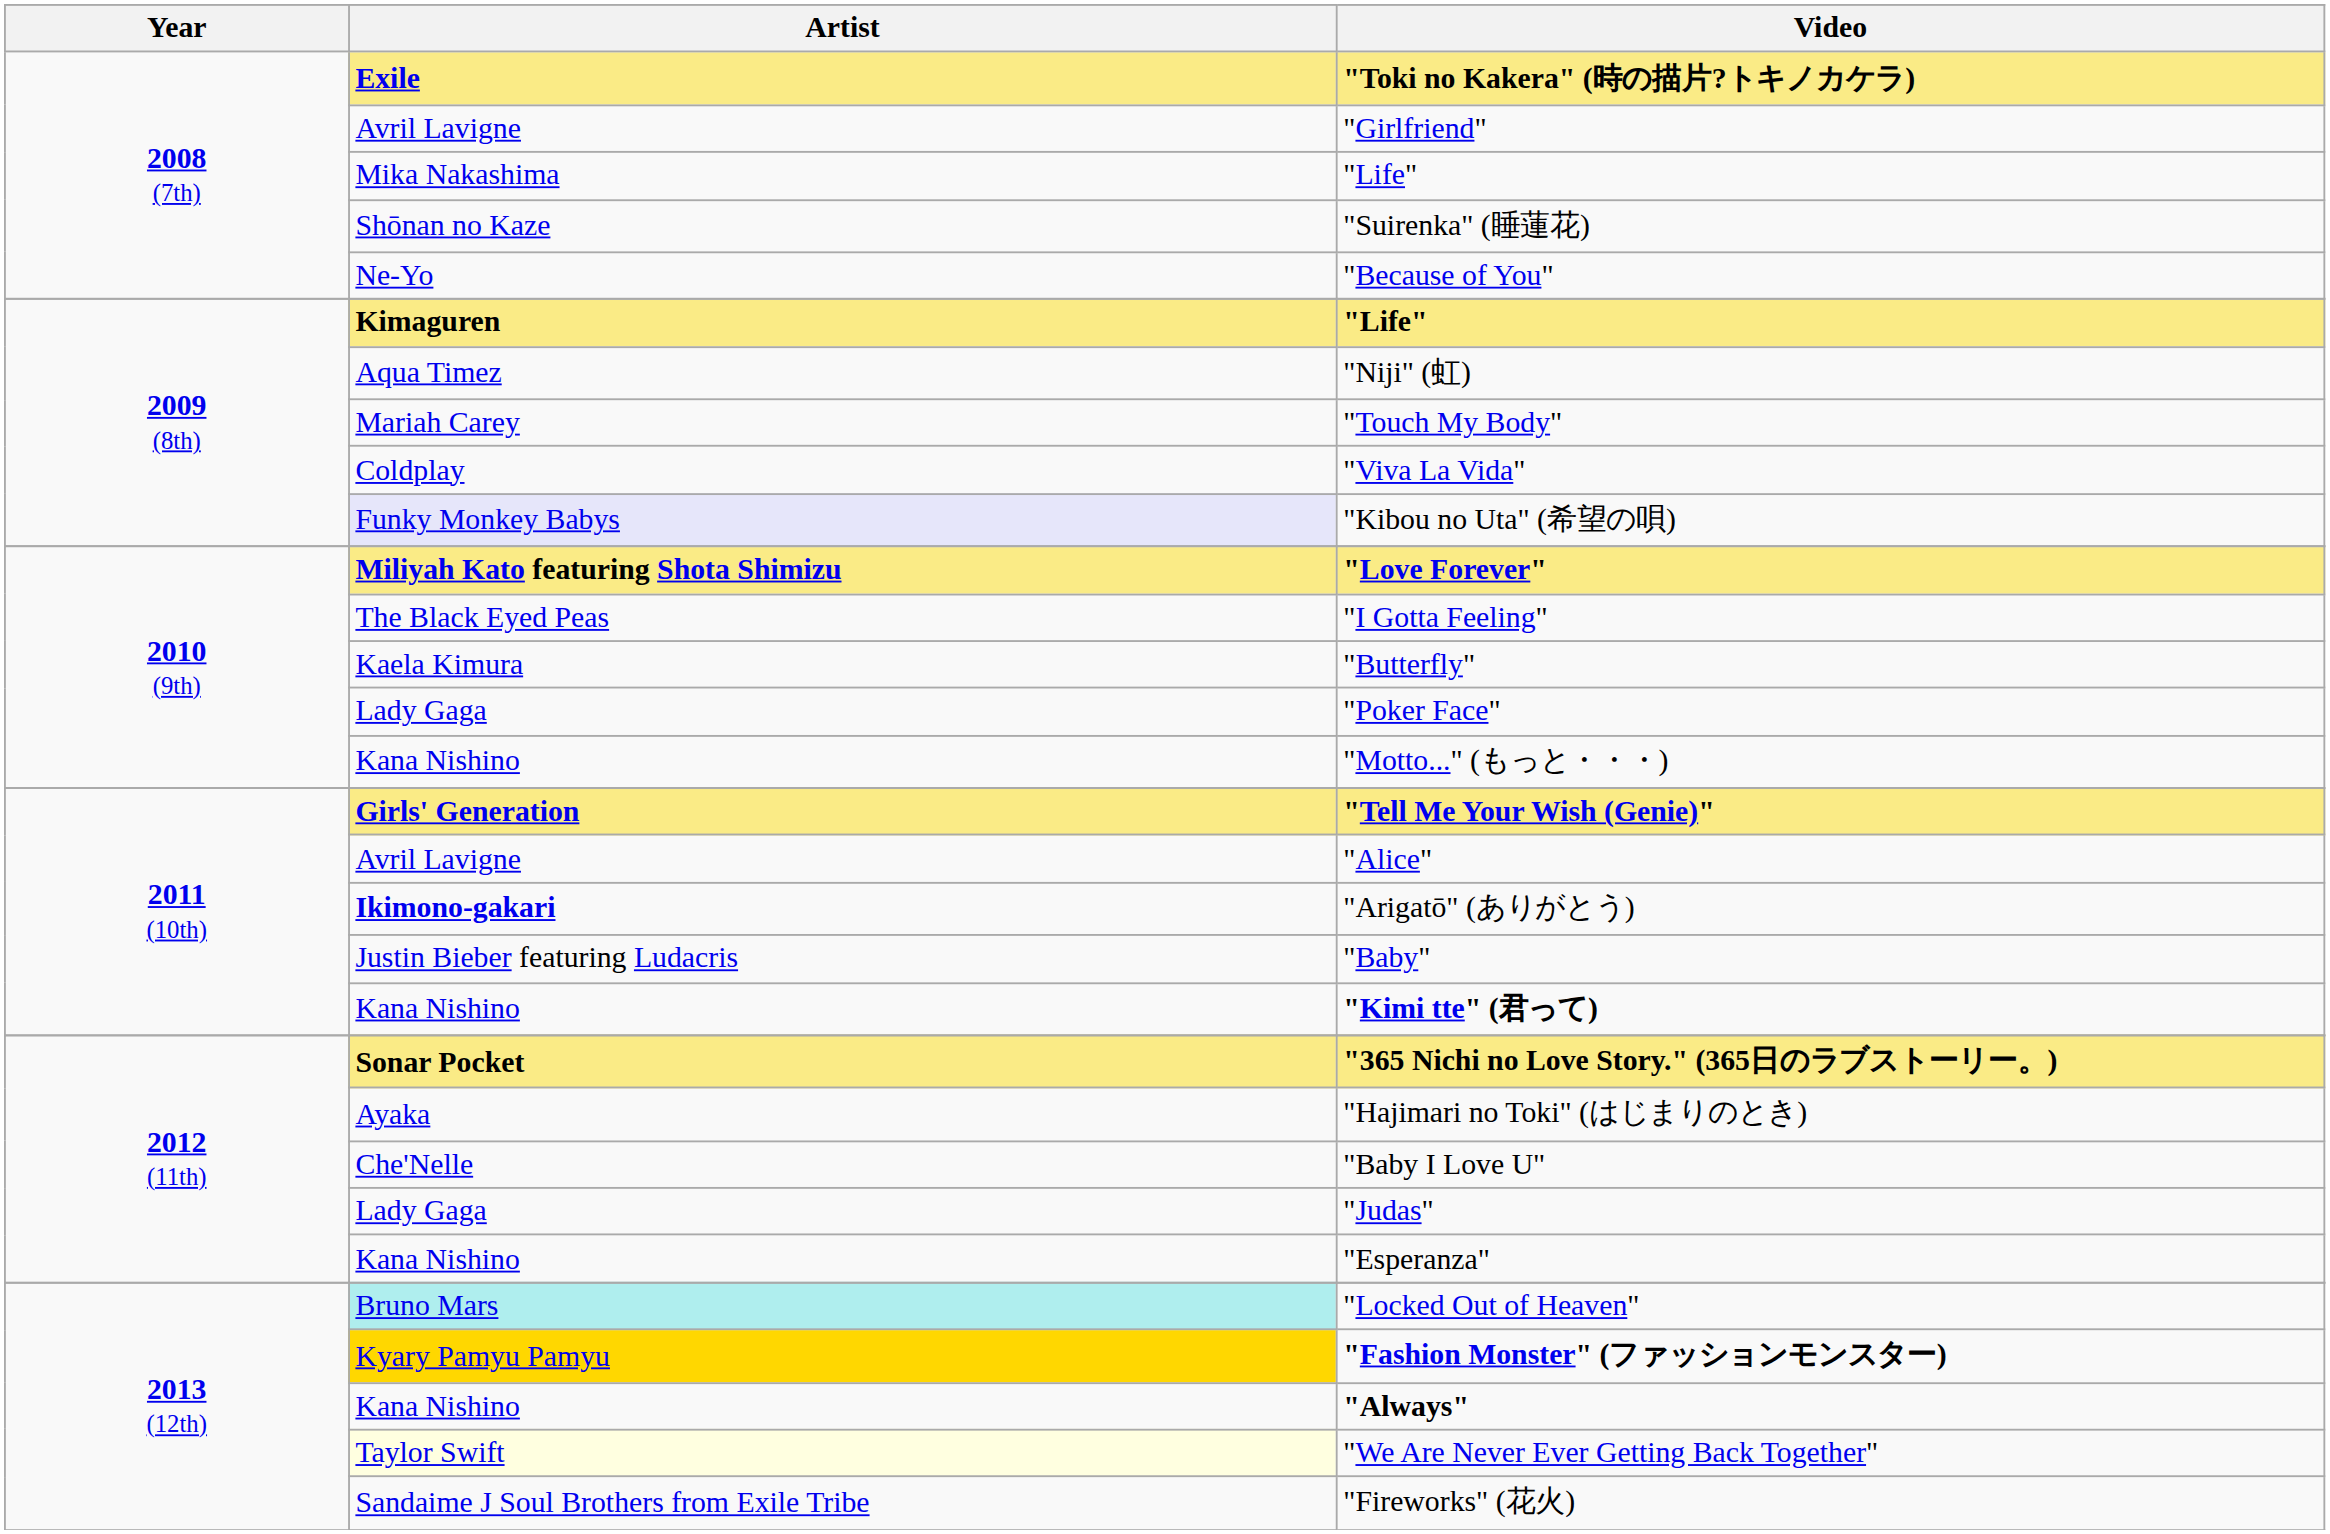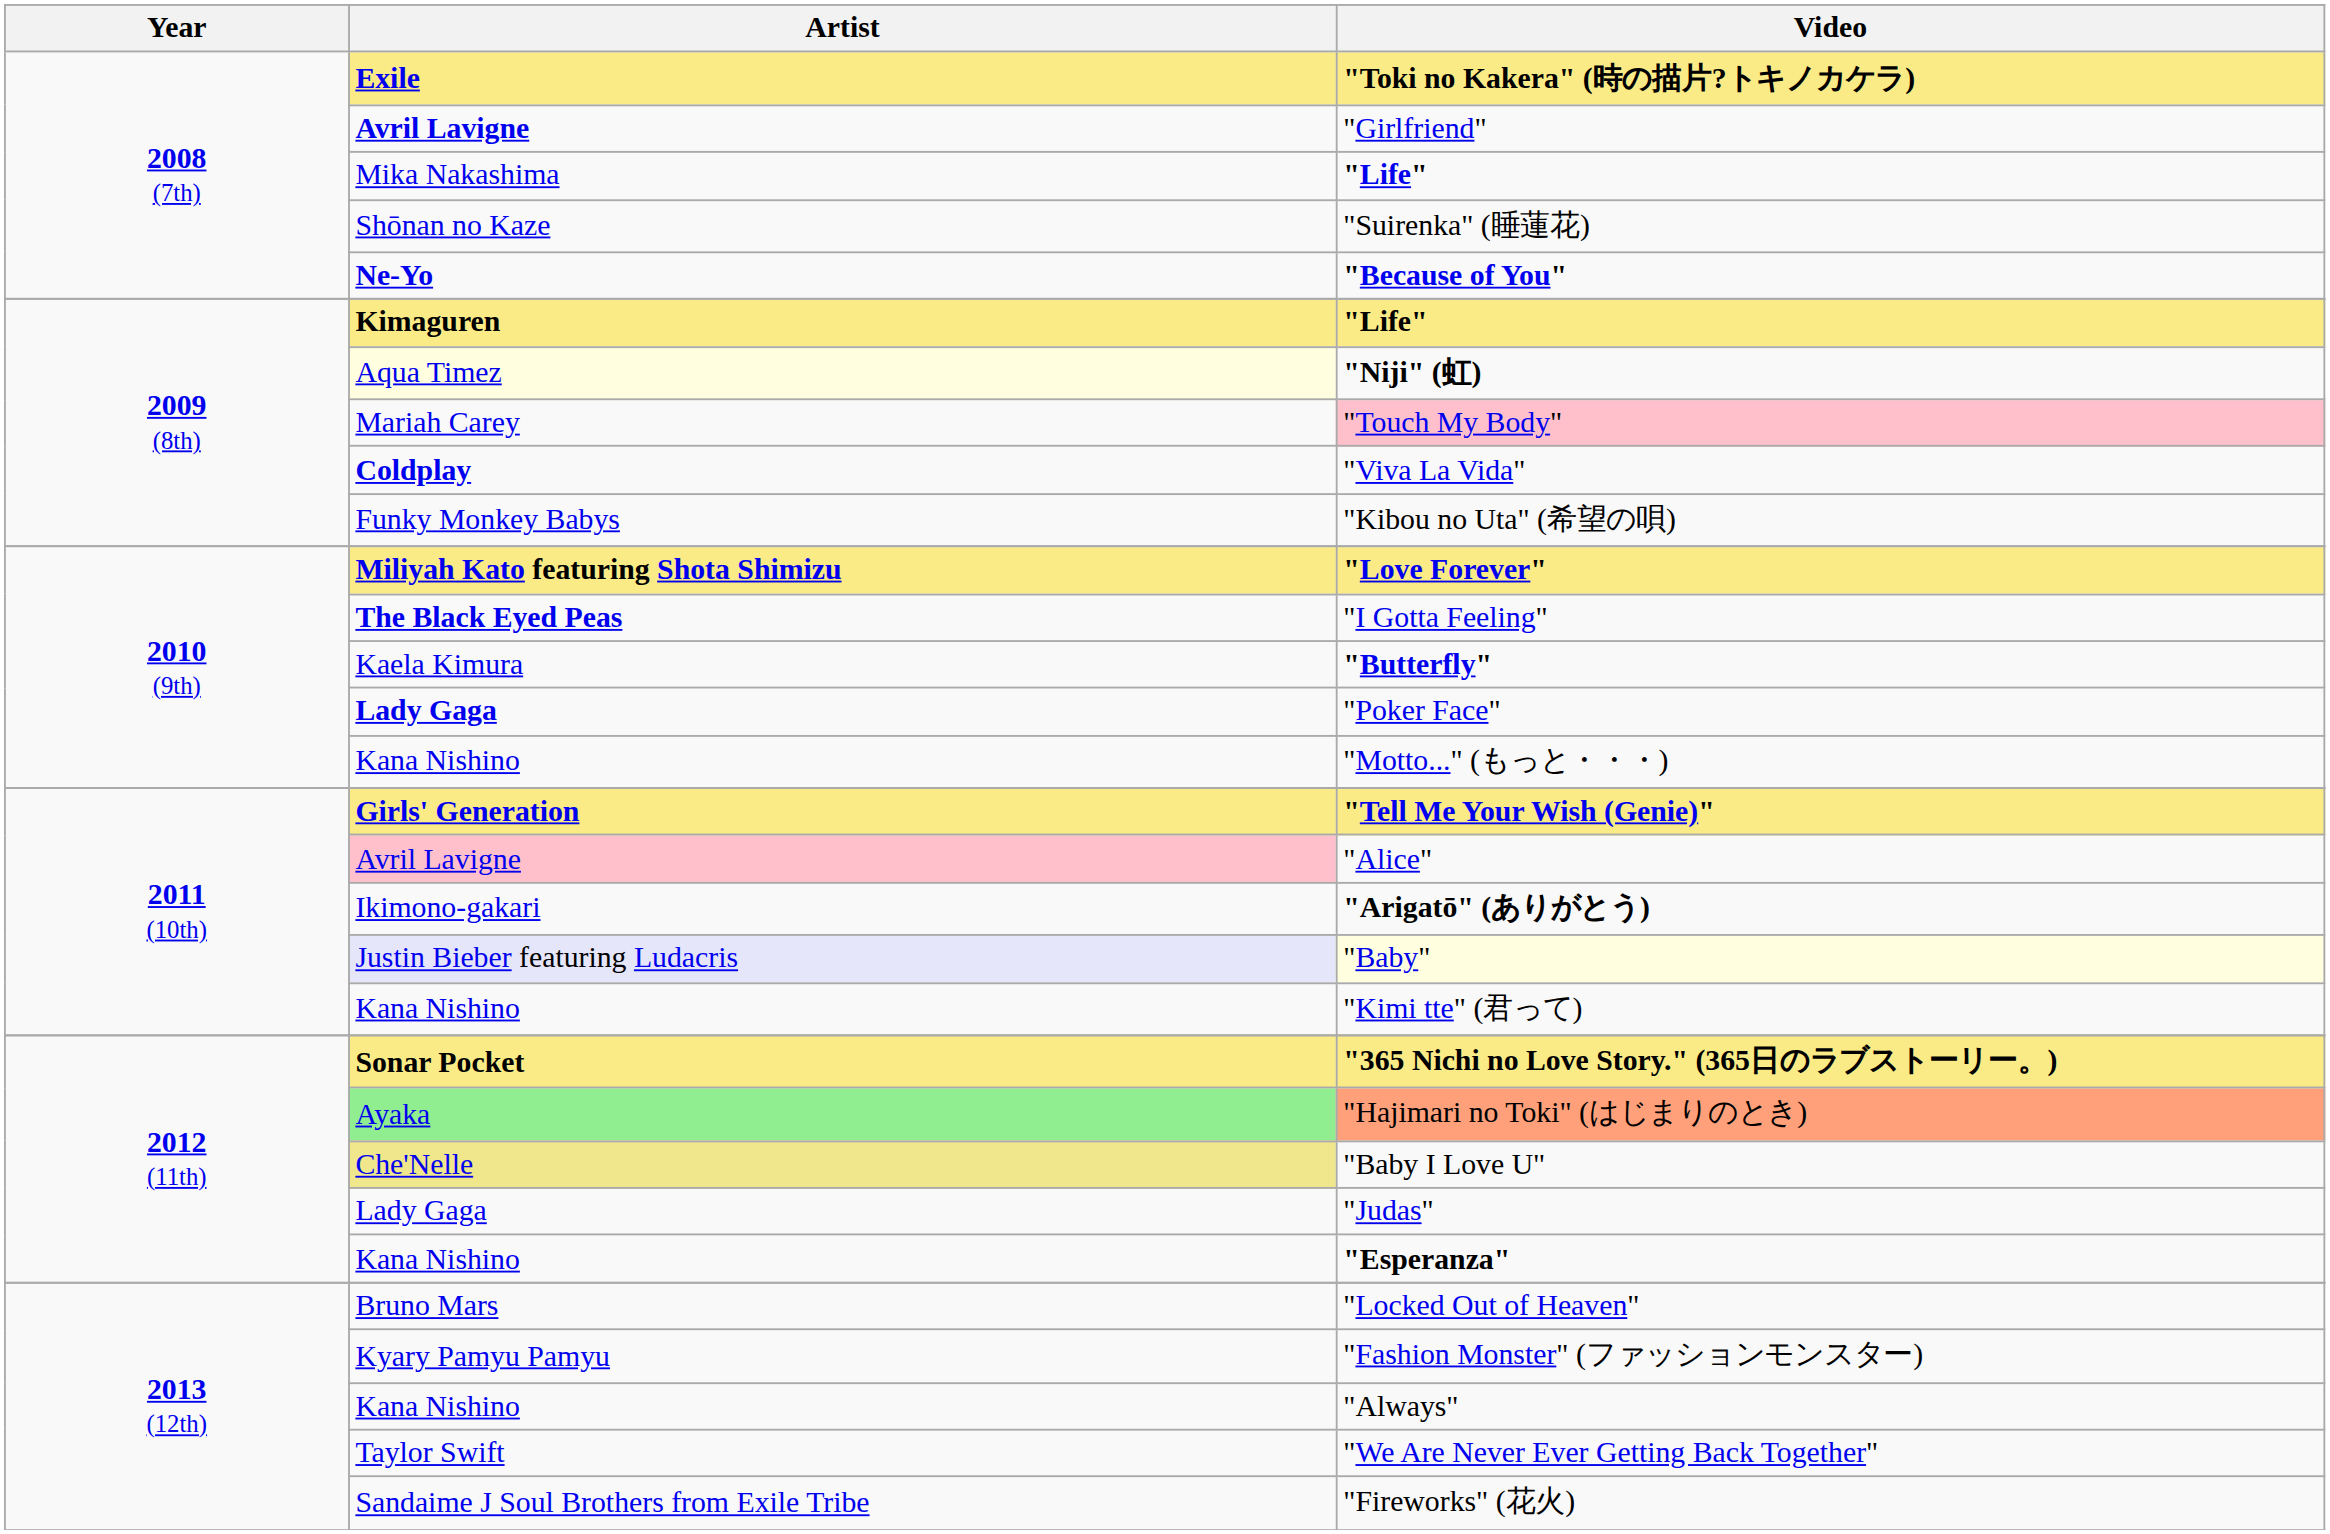(438, 128) normal -> (442, 128) bold
(1380, 175) normal -> (1385, 175) bold
(394, 275) normal -> (394, 275) bold
(1448, 275) normal -> (1455, 275) bold
(429, 372) no background -> (429, 372) lightyellow background
(1407, 371) normal -> (1412, 371) bold
(1453, 422) no background -> (1453, 422) pink background
(410, 469) normal -> (413, 469) bold
(488, 519) lavender background -> (488, 519) no background
(482, 616) normal -> (489, 616) bold
(1409, 663) normal -> (1418, 663) bold
(421, 711) normal -> (426, 711) bold
(438, 858) no background -> (438, 858) pink background
(455, 908) bold -> (448, 908) normal
(1489, 907) normal -> (1497, 907) bold
(547, 958) no background -> (547, 958) lavender background
(1387, 958) no background -> (1387, 958) lightyellow background
(1471, 1007) bold -> (1463, 1007) normal
(393, 1113) no background -> (393, 1113) lightgreen background
(1575, 1112) no background -> (1575, 1112) lightsalmon background
(414, 1163) no background -> (414, 1163) khaki background
(1417, 1258) normal -> (1427, 1258) bold
(427, 1305) paleturquoise background -> (427, 1305) no background
(483, 1355) gold background -> (483, 1355) no background
(1645, 1354) bold -> (1633, 1354) normal
(1406, 1405) bold -> (1401, 1405) normal
(430, 1452) lightyellow background -> (430, 1452) no background
